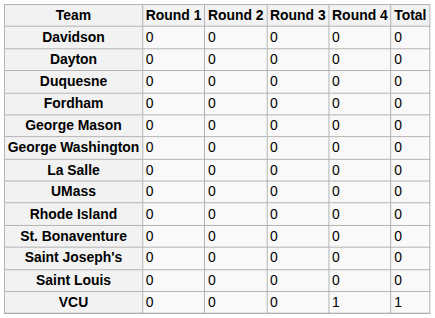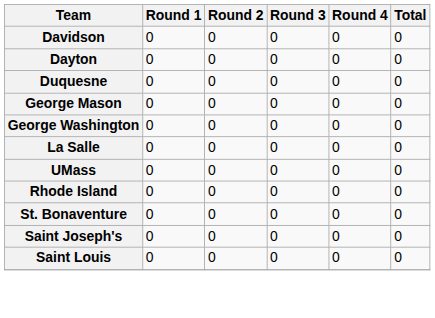- row: (73, 103)
- row: (74, 302)
